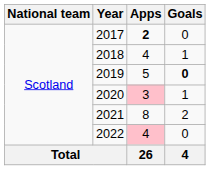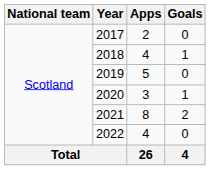(146, 34) bold -> (146, 34) normal
(185, 74) bold -> (185, 74) normal
(146, 94) pink background -> (146, 94) no background
(146, 134) pink background -> (146, 134) no background
